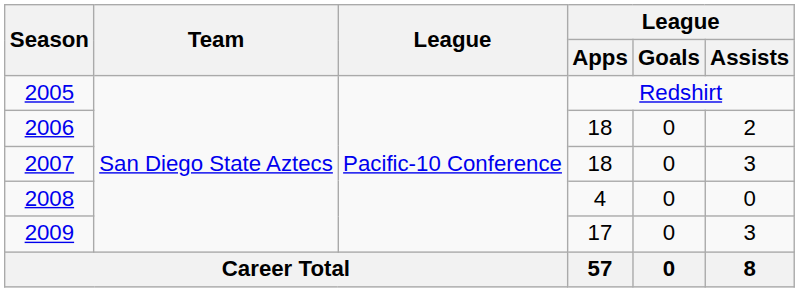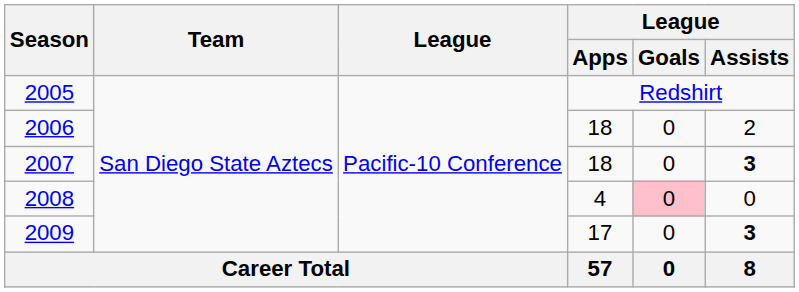(750, 163) normal -> (750, 163) bold
(669, 198) no background -> (669, 198) pink background
(750, 233) normal -> (750, 233) bold
